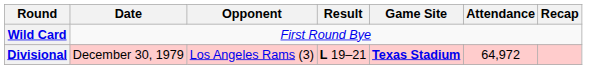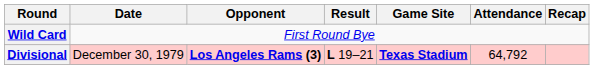(252, 54) normal -> (255, 54) bold
(501, 54) 64,972 -> (508, 54) 64,792
